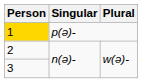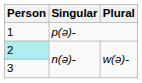(10, 31) gold background -> (10, 31) no background
(10, 50) no background -> (10, 50) paleturquoise background
